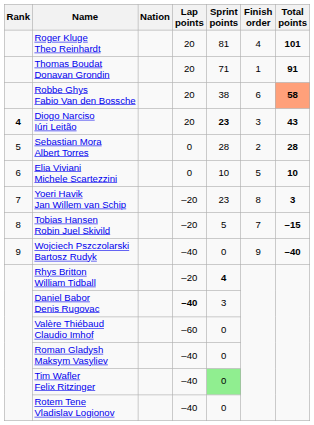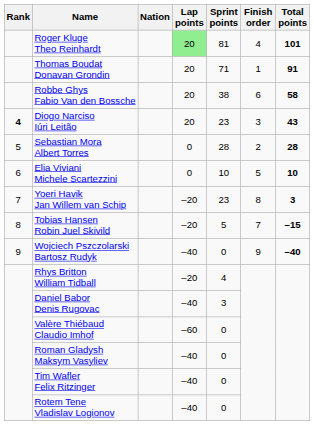(189, 43) no background -> (189, 43) lightgreen background
(293, 95) lightsalmon background -> (293, 95) no background
(224, 121) bold -> (224, 121) normal
(224, 277) bold -> (224, 277) normal
(189, 303) bold -> (189, 303) normal
(224, 381) lightgreen background -> (224, 381) no background
